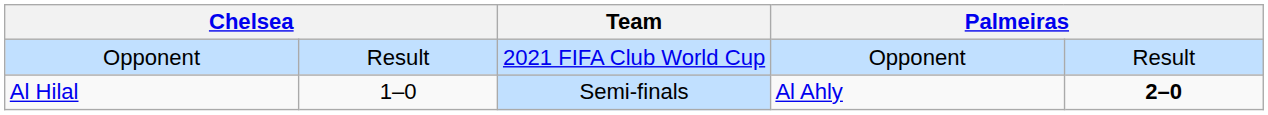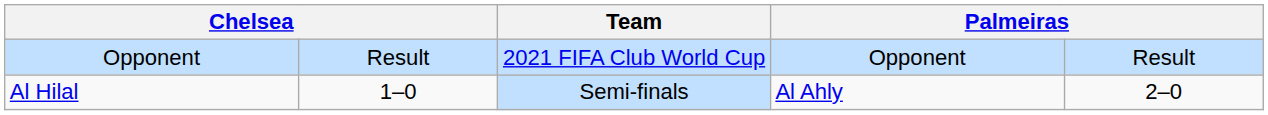(1164, 92) bold -> (1164, 92) normal
